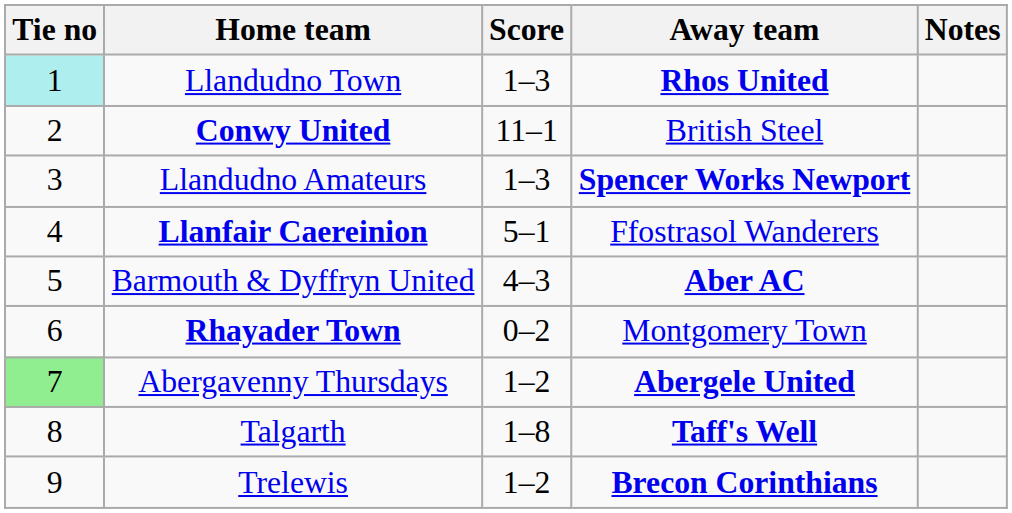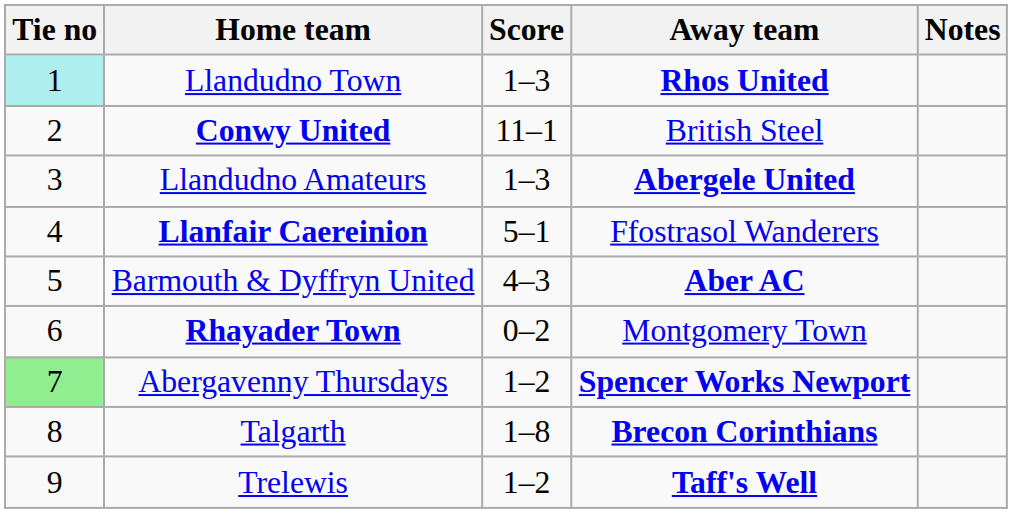(745, 180) Spencer Works Newport -> (745, 180) Abergele United
(745, 381) Abergele United -> (745, 381) Spencer Works Newport
(745, 431) Taff's Well -> (745, 431) Brecon Corinthians
(745, 481) Brecon Corinthians -> (745, 481) Taff's Well
